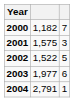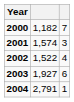(45, 43) 1,575 -> (45, 43) 1,574
(64, 58) 5 -> (64, 58) 4
(45, 74) 1,977 -> (45, 74) 1,927
